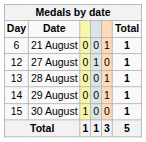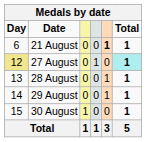(107, 45) normal -> (107, 45) bold
(16, 62) no background -> (16, 62) khaki background
(127, 62) no background -> (127, 62) paleturquoise background
